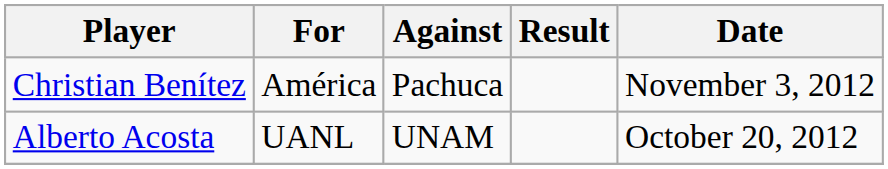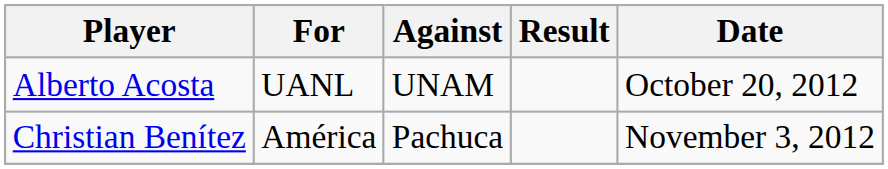rows swapped: (114, 137) <-> (129, 84)
